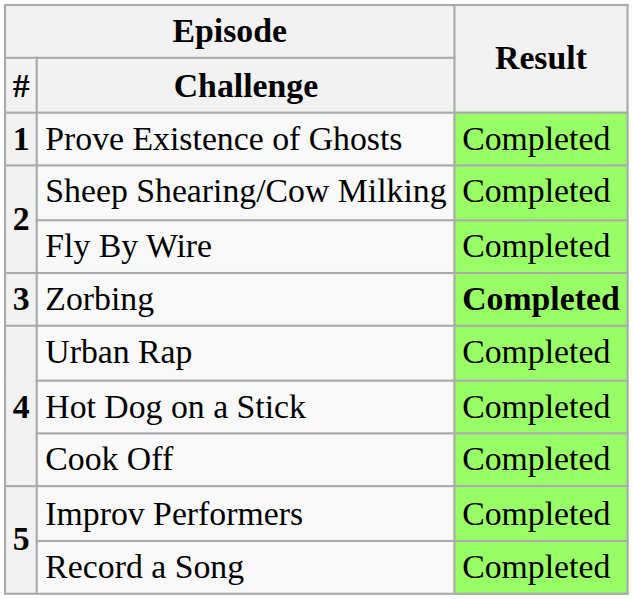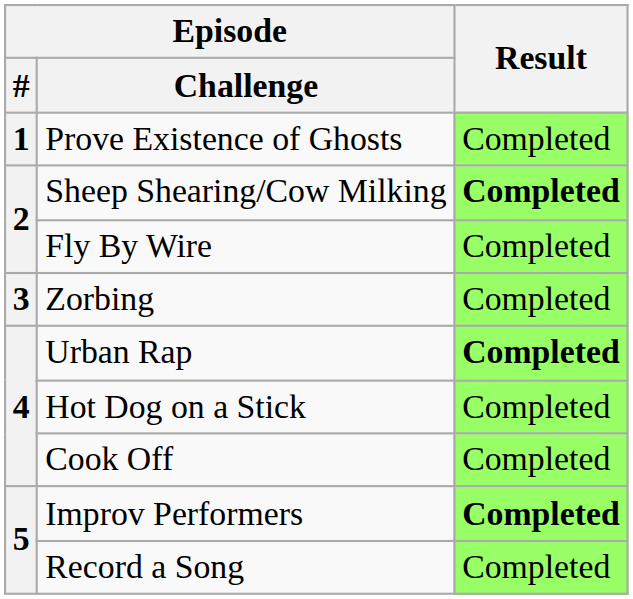(536, 191) normal -> (541, 191) bold
(541, 298) bold -> (536, 298) normal
(536, 352) normal -> (541, 352) bold
(536, 513) normal -> (541, 513) bold
